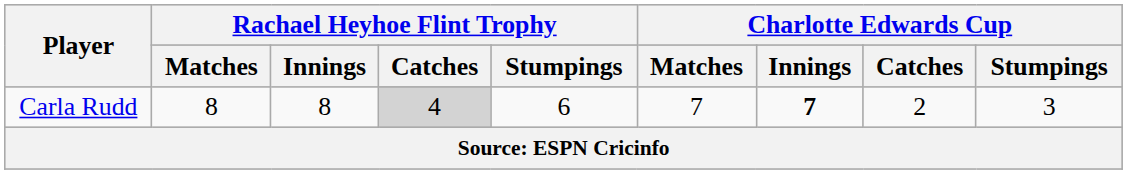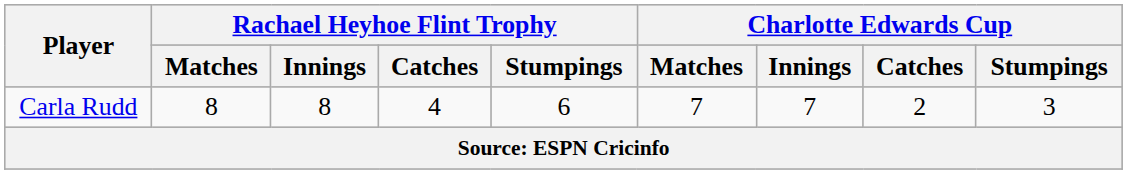(435, 106) lightgrey background -> (435, 106) no background
(810, 106) bold -> (810, 106) normal
